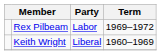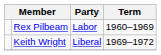(130, 27) 1969–1972 -> (130, 27) 1960–1969
(130, 42) 1960–1969 -> (130, 42) 1969–1972
